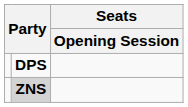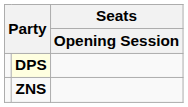(31, 65) no background -> (31, 65) lightyellow background
(31, 89) lightgrey background -> (31, 89) no background
